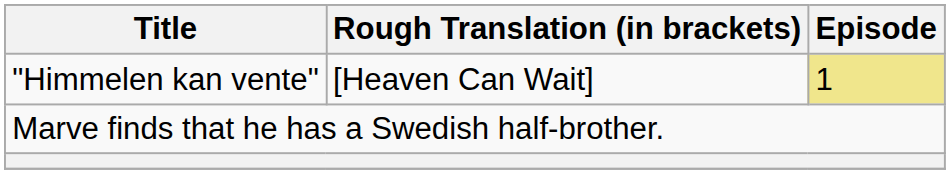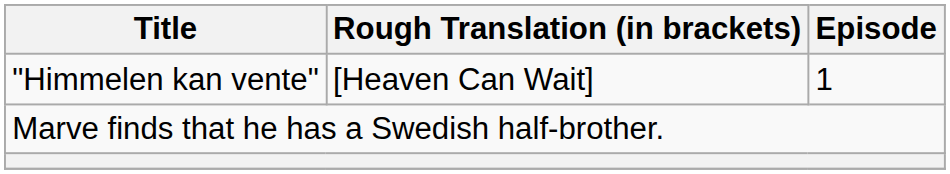(824, 78) khaki background -> (824, 78) no background
